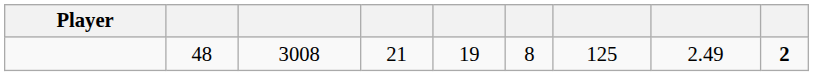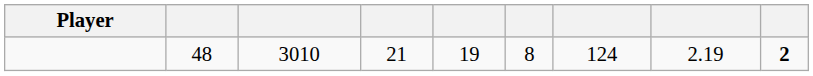(299, 53) 3008 -> (299, 53) 3010
(602, 53) 125 -> (602, 53) 124
(706, 53) 2.49 -> (706, 53) 2.19
